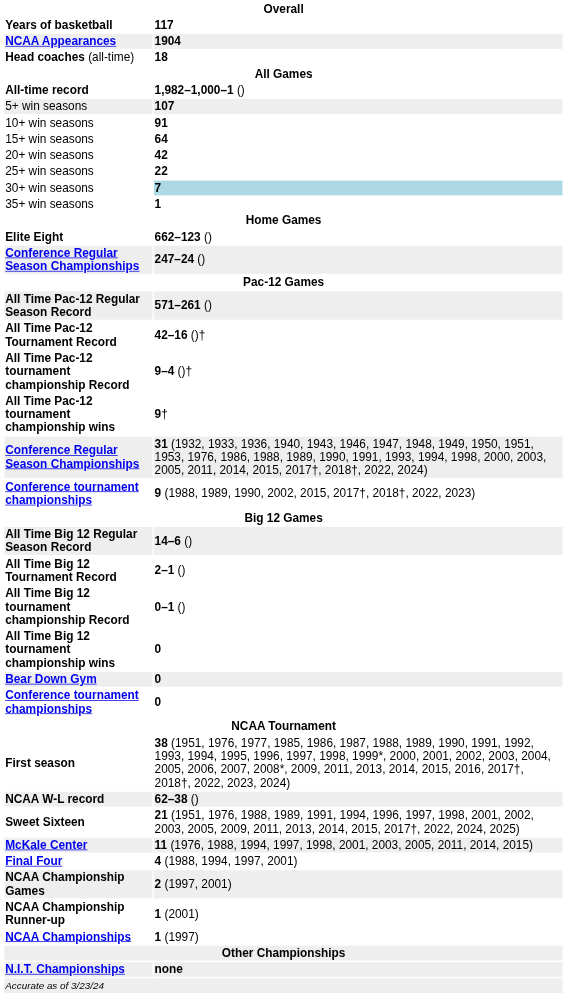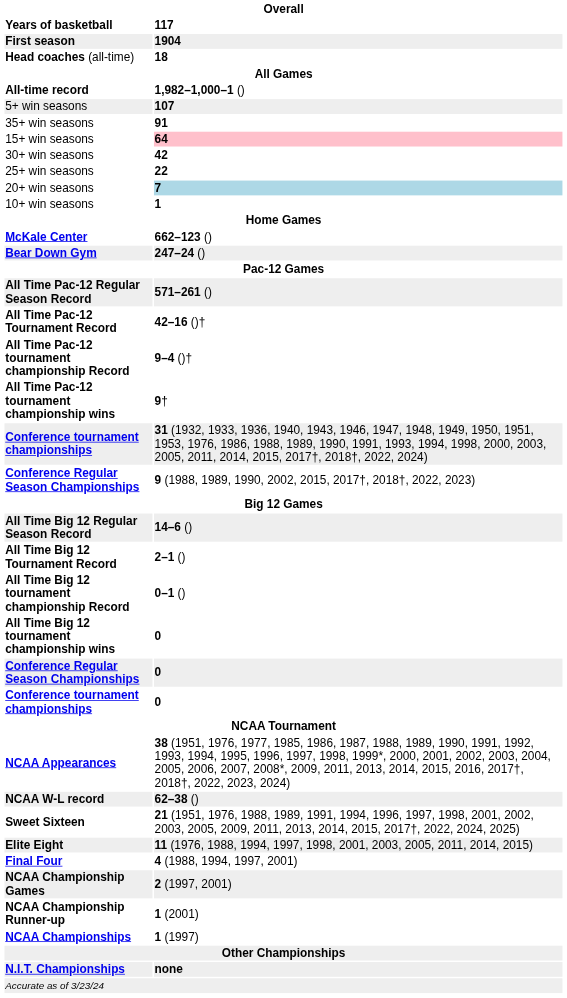(61, 41) NCAA Appearances -> (40, 41) First season
(49, 122) 10+ win seasons -> (49, 122) 35+ win seasons
(161, 139) no background -> (161, 139) pink background
(49, 155) 20+ win seasons -> (49, 155) 30+ win seasons
(49, 188) 30+ win seasons -> (49, 188) 20+ win seasons
(49, 204) 35+ win seasons -> (49, 204) 10+ win seasons
(34, 236) Elite Eight -> (46, 236) McKale Center
(72, 259) Conference Regular Season Championships -> (51, 253) Bear Down Gym
(72, 457) Conference Regular Season Championships -> (72, 444) Conference tournament championships
(72, 493) Conference tournament championships -> (72, 480) Conference Regular Season Championships
(51, 679) Bear Down Gym -> (72, 672) Conference Regular Season Championships
(40, 763) First season -> (61, 763) NCAA Appearances
(46, 845) McKale Center -> (34, 845) Elite Eight
